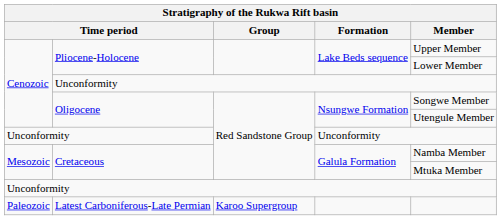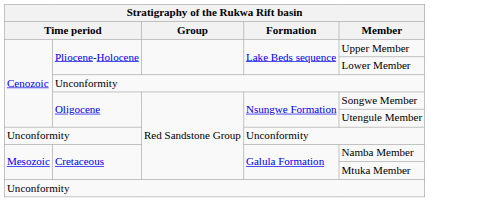- row: (28, 205)
